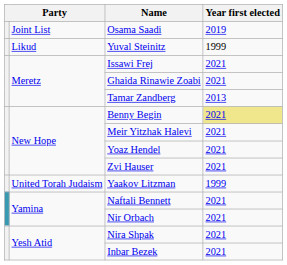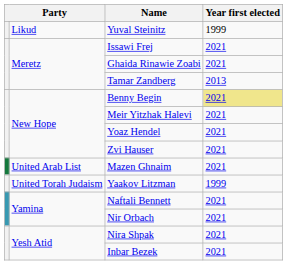- row: (134, 30)
+ row: (139, 166)
